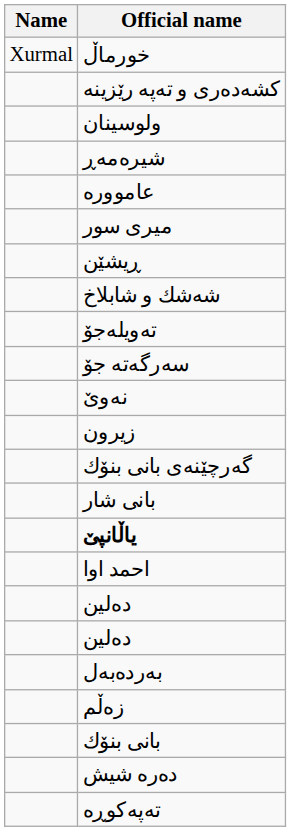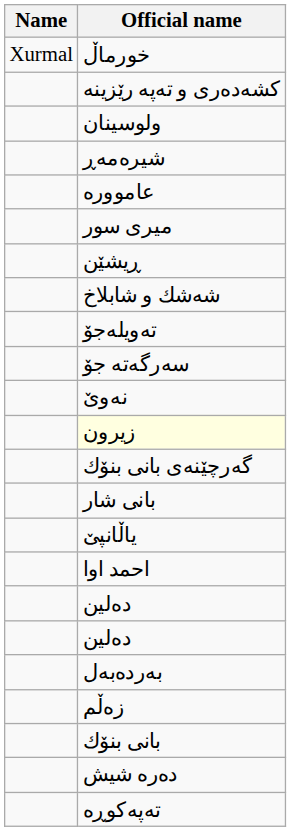(109, 432) no background -> (109, 432) lightyellow background
(109, 535) bold -> (109, 535) normal
